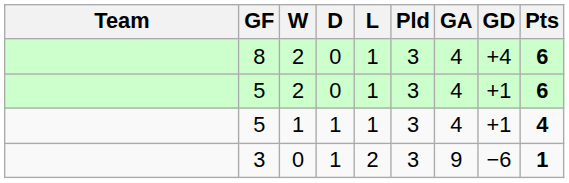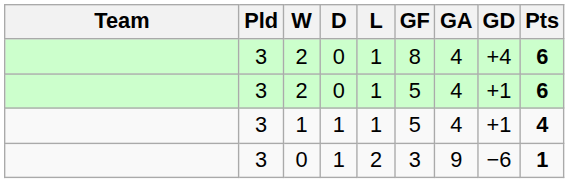columns swapped: (413, 21) <-> (259, 21)
